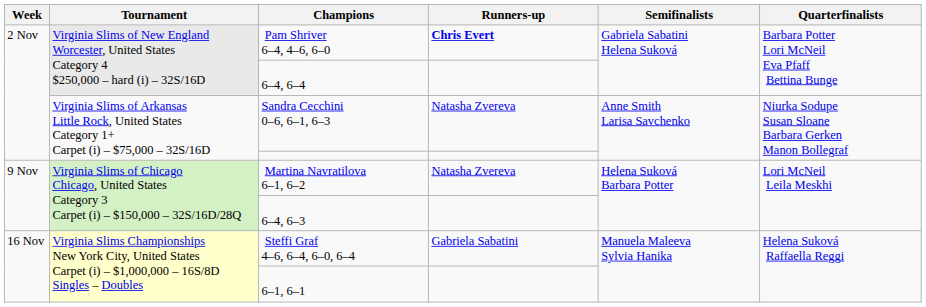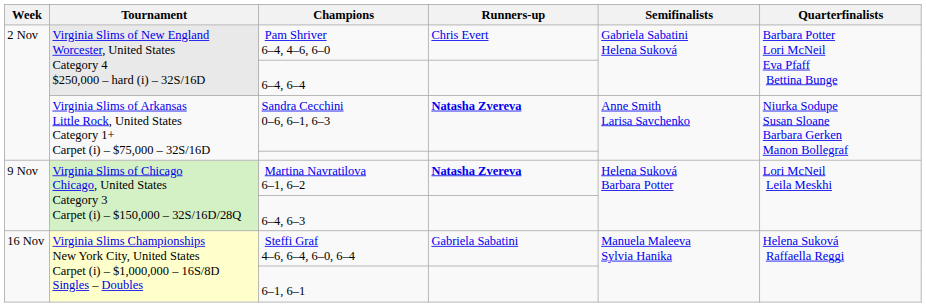(463, 35) bold -> (460, 35) normal
(473, 106) normal -> (476, 106) bold
(473, 170) normal -> (476, 170) bold
